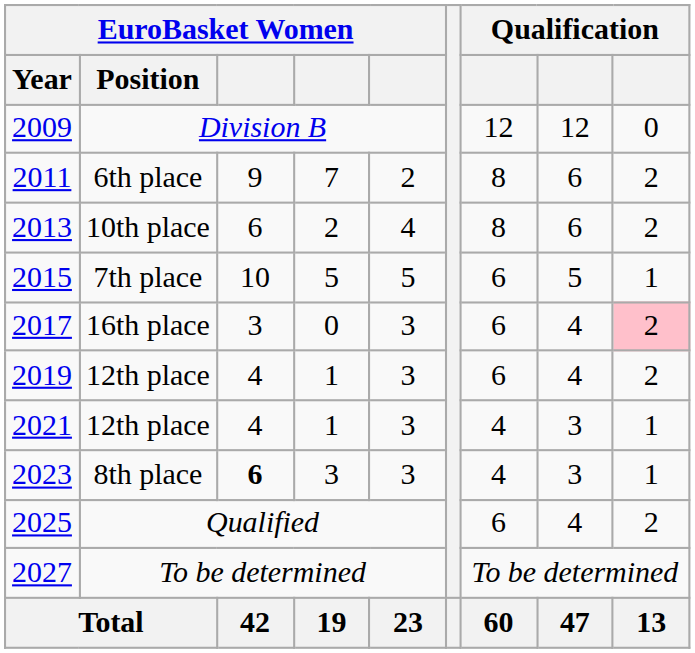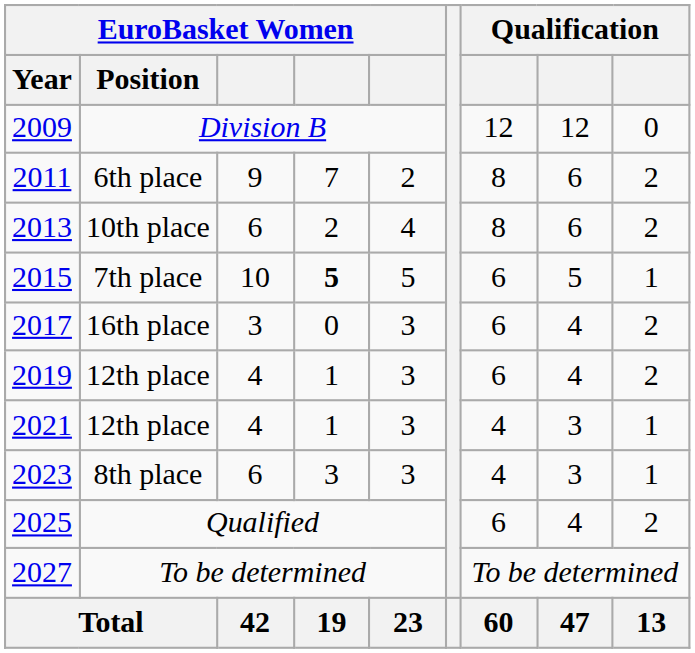(331, 276) normal -> (331, 276) bold
(651, 325) pink background -> (651, 325) no background
(255, 474) bold -> (255, 474) normal
